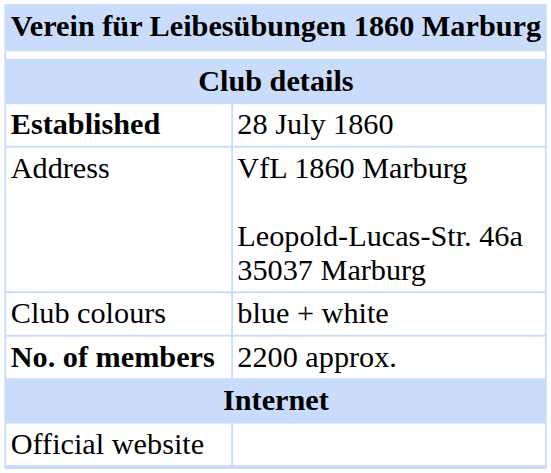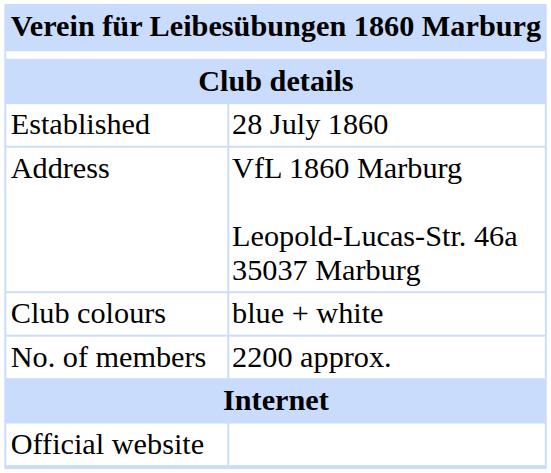(85, 124) bold -> (80, 124) normal
(113, 356) bold -> (109, 356) normal
